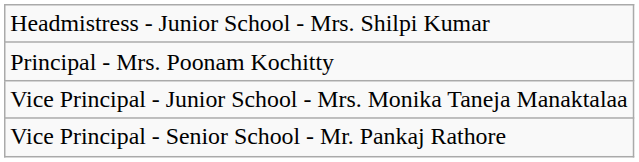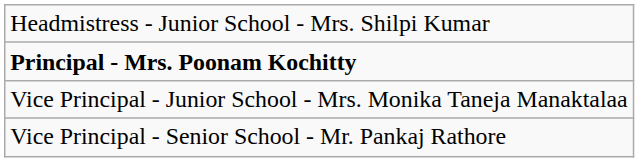(172, 61) normal -> (183, 61) bold
